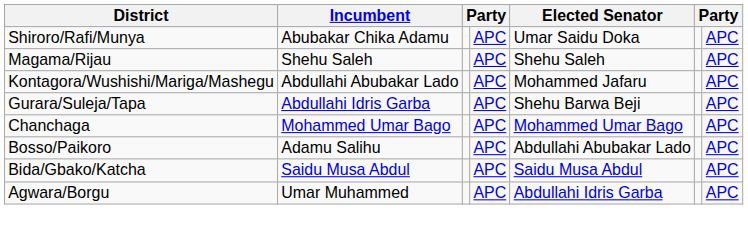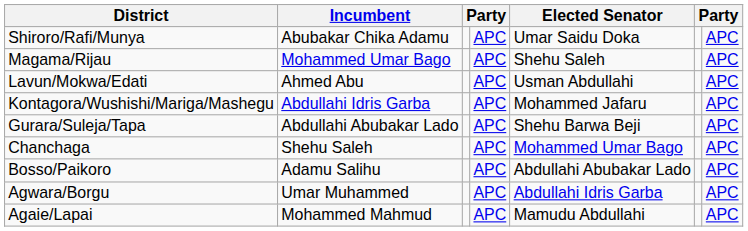(327, 59) Shehu Saleh -> (366, 59) Mohammed Umar Bago
+ row: (78, 82)
(370, 82) Abdullahi Abubakar Lado -> (356, 104) Abdullahi Idris Garba
(356, 104) Abdullahi Idris Garba -> (370, 126) Abdullahi Abubakar Lado
(366, 126) Mohammed Umar Bago -> (327, 148) Shehu Saleh
- row: (77, 170)
+ row: (50, 214)
